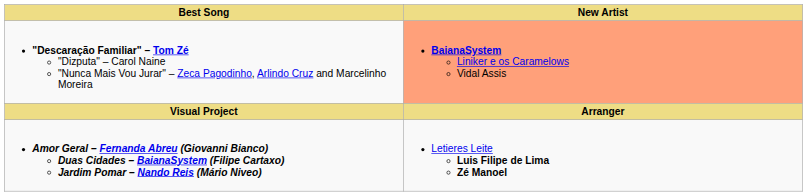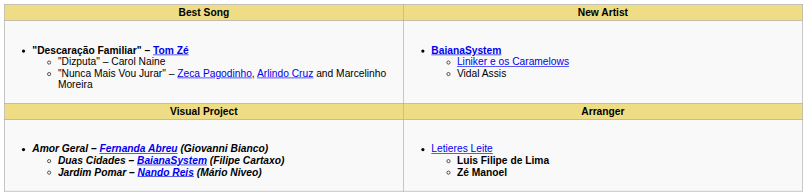(603, 62) lightsalmon background -> (603, 62) no background
